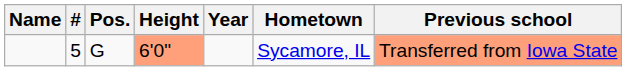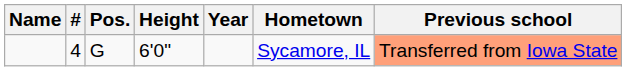(76, 50) 5 -> (76, 50) 4
(155, 50) lightsalmon background -> (155, 50) no background
